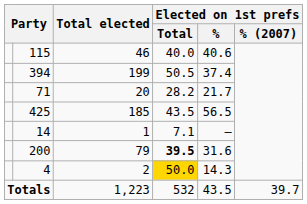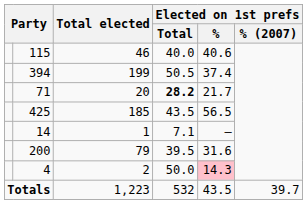(180, 92) normal -> (180, 92) bold
(180, 151) bold -> (180, 151) normal
(180, 170) gold background -> (180, 170) no background
(217, 170) no background -> (217, 170) pink background
